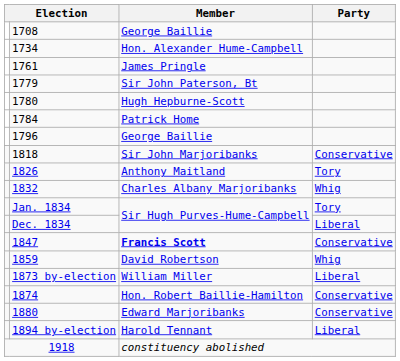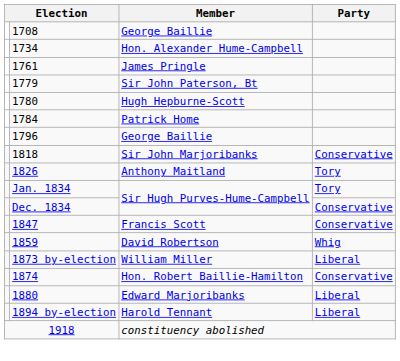- row: (25, 189)
(337, 224) Liberal -> (354, 207) Conservative
(163, 242) bold -> (163, 224) normal
(354, 312) Conservative -> (337, 295) Liberal
